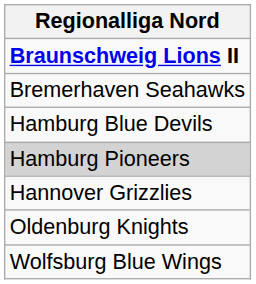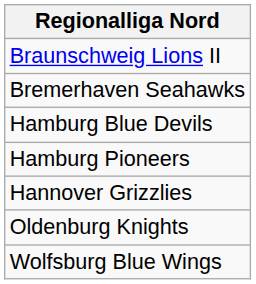(124, 55) bold -> (115, 55) normal
(100, 158) lightgrey background -> (100, 158) no background
